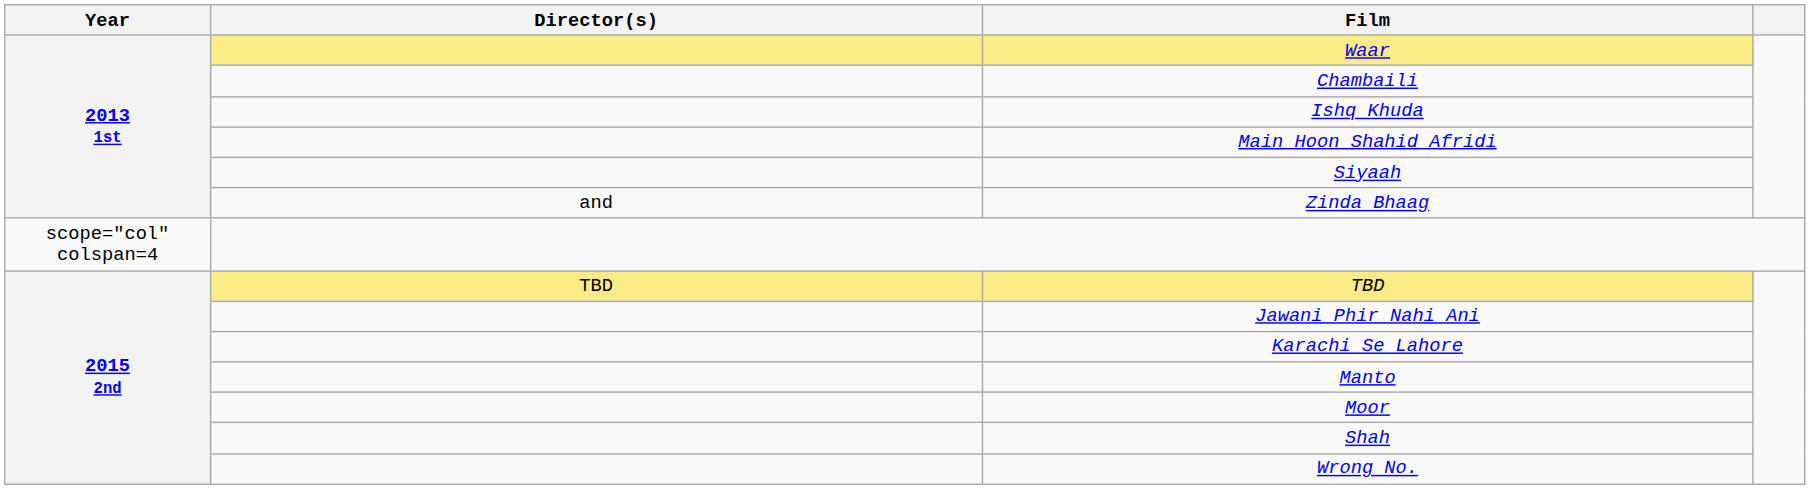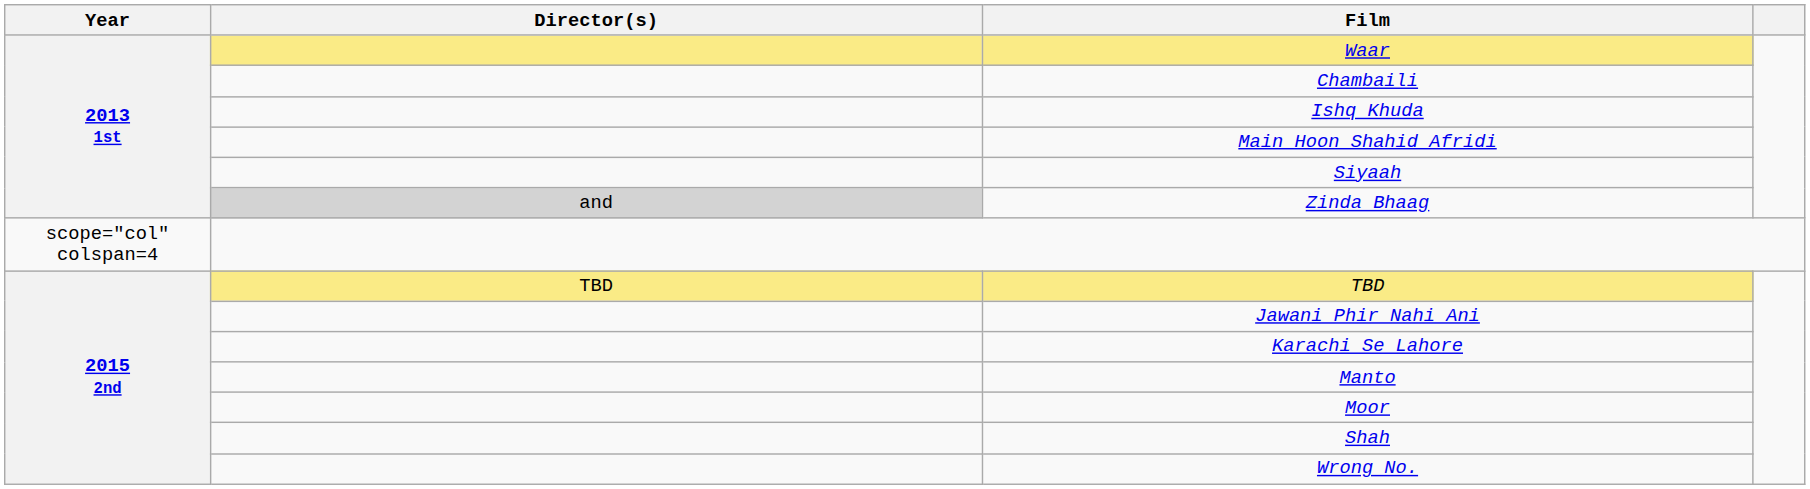(596, 203) no background -> (596, 203) lightgrey background
